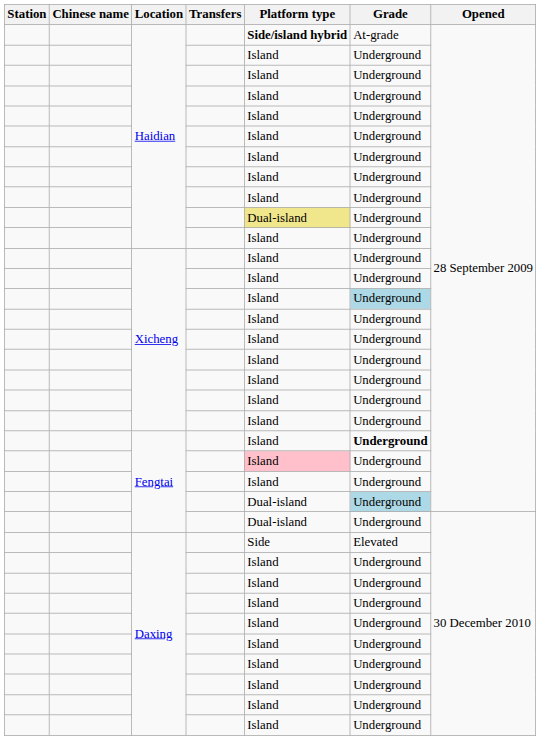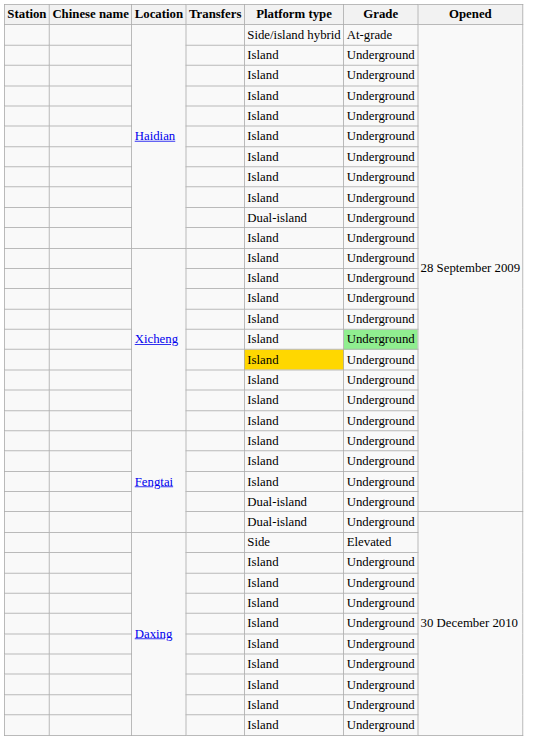(297, 34) bold -> (294, 34) normal
(277, 217) khaki background -> (277, 217) no background
(387, 298) lightblue background -> (381, 298) no background
(387, 339) no background -> (381, 339) lightgreen background
(263, 359) no background -> (263, 359) gold background
(390, 440) bold -> (381, 440) normal
(263, 461) pink background -> (263, 461) no background
(387, 501) lightblue background -> (381, 501) no background
